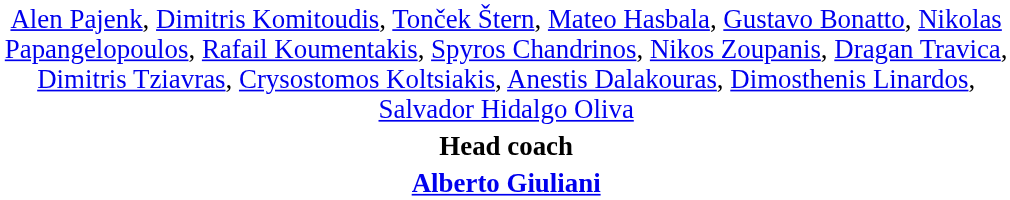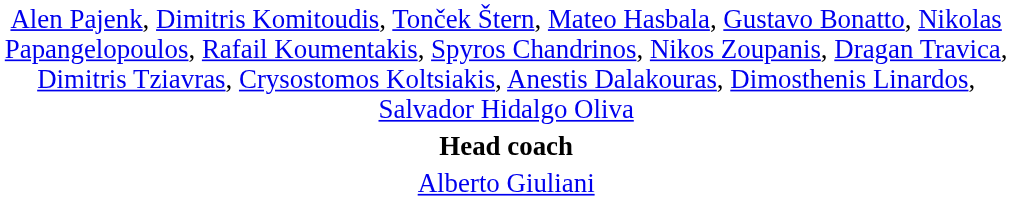(506, 183) bold -> (506, 183) normal
